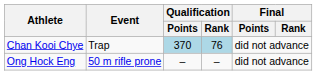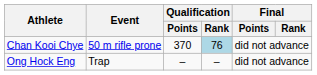(99, 45) Trap -> (125, 45) 50 m rifle prone
(182, 45) lightblue background -> (182, 45) no background
(125, 62) 50 m rifle prone -> (99, 62) Trap
